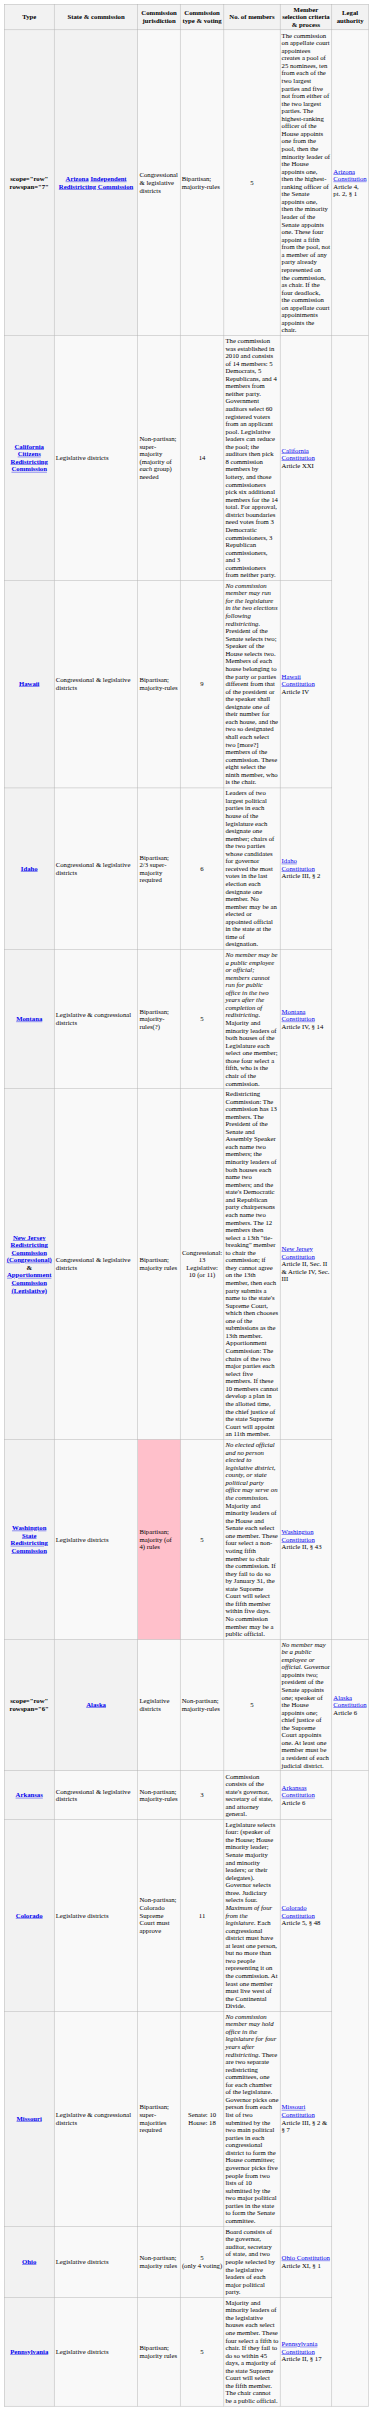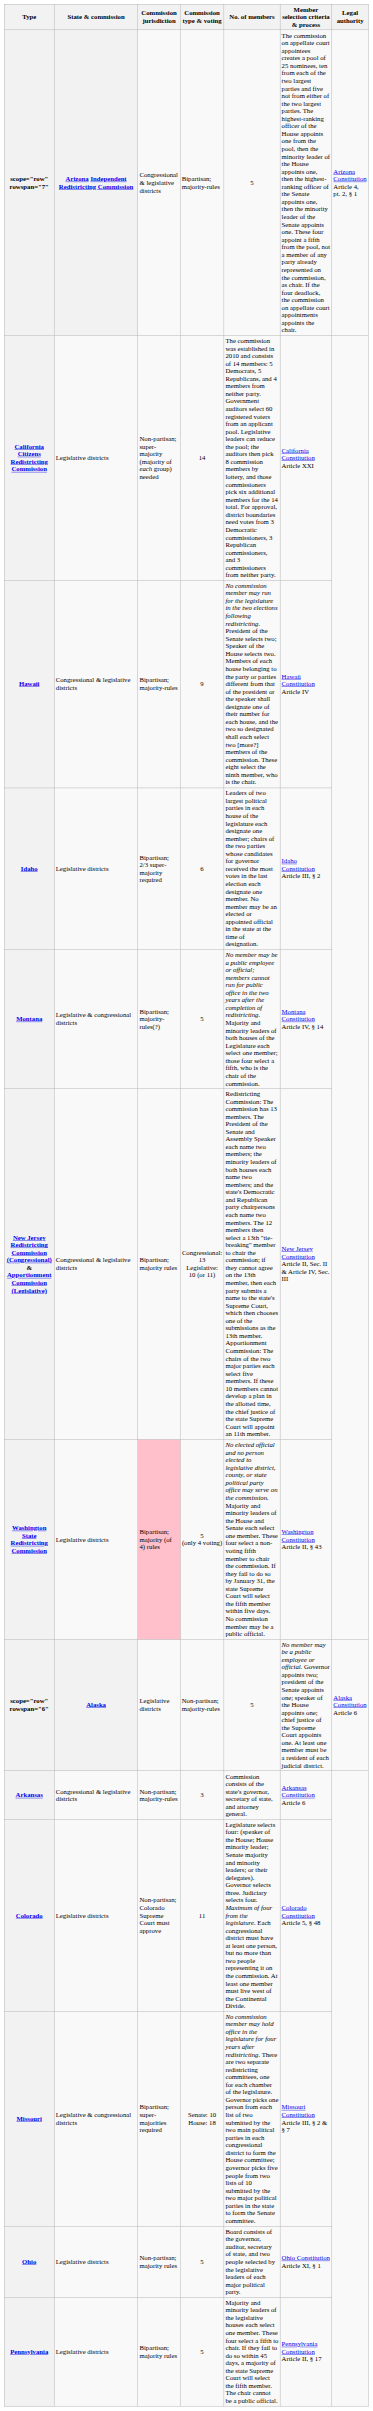(93, 868) Congressional & legislative districts -> (82, 868) Legislative districts
(202, 1539) 5 -> (202, 1539) 5 (only 4 voting)
(202, 2262) 5 (only 4 voting) -> (202, 2262) 5
